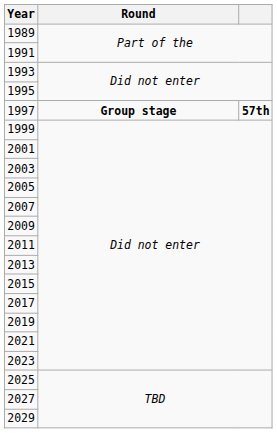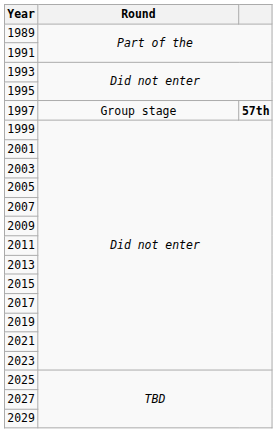(138, 110) bold -> (138, 110) normal
